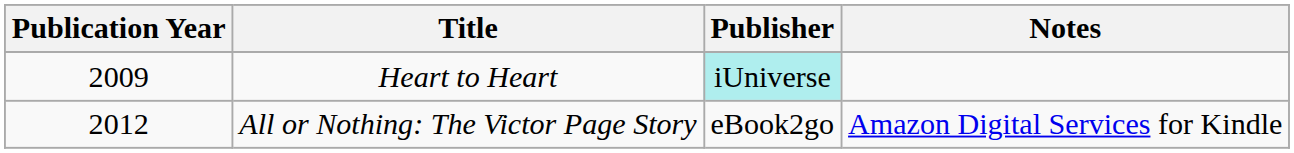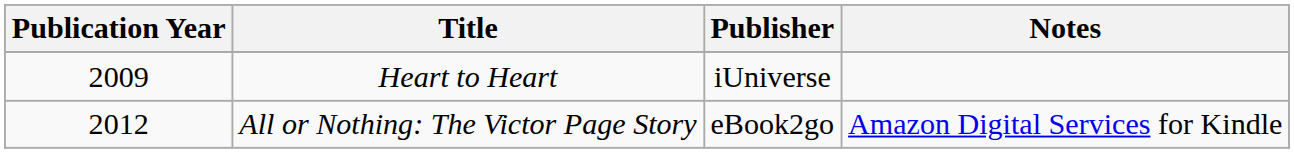(772, 76) paleturquoise background -> (772, 76) no background
